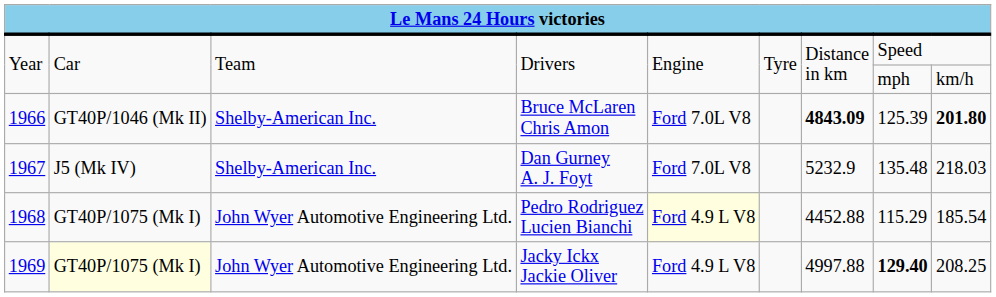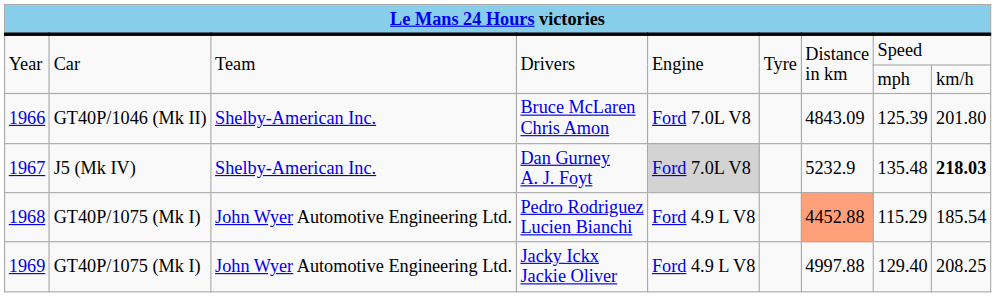(835, 118) bold -> (835, 118) normal
(961, 118) bold -> (961, 118) normal
(701, 167) no background -> (701, 167) lightgrey background
(961, 167) normal -> (961, 167) bold
(704, 217) lightyellow background -> (704, 217) no background
(835, 217) no background -> (835, 217) lightsalmon background
(127, 266) lightyellow background -> (127, 266) no background
(903, 266) bold -> (903, 266) normal
